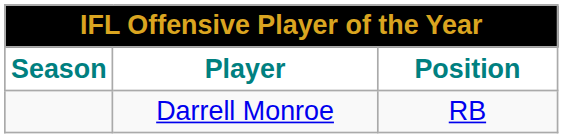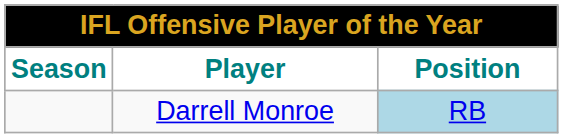(467, 111) no background -> (467, 111) lightblue background
